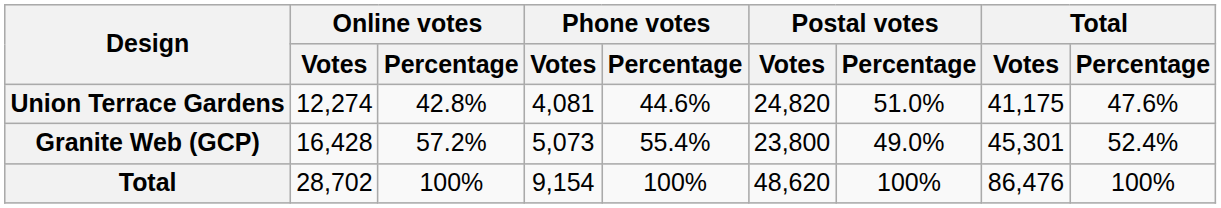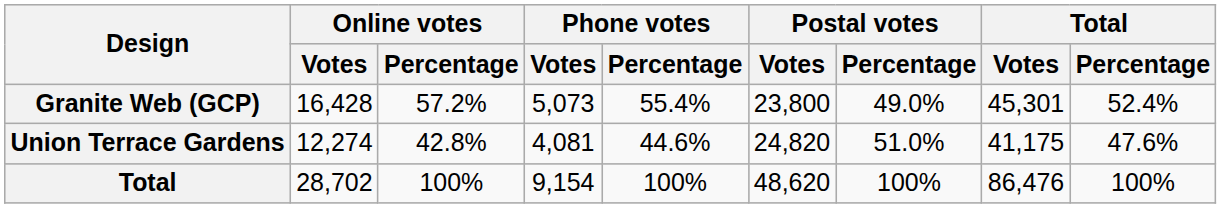rows swapped: (148, 143) <-> (148, 103)
